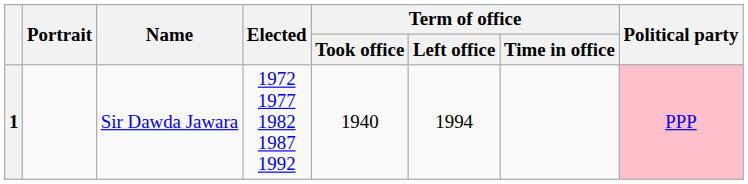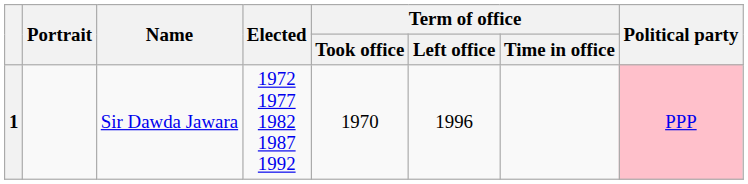(360, 121) 1940 -> (360, 121) 1970
(454, 121) 1994 -> (454, 121) 1996
